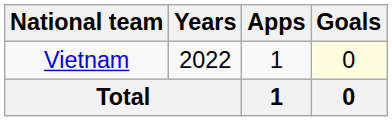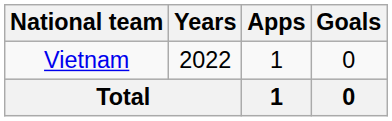(349, 60) lightyellow background -> (349, 60) no background
